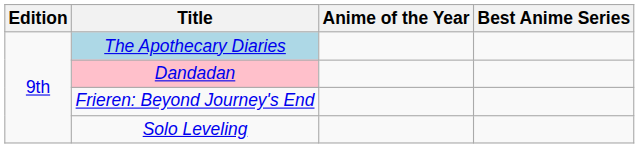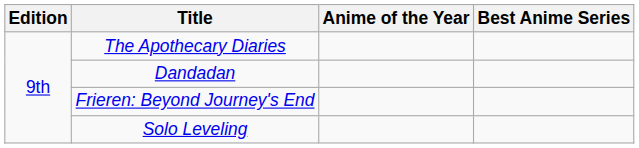(195, 45) lightblue background -> (195, 45) no background
(195, 73) pink background -> (195, 73) no background
